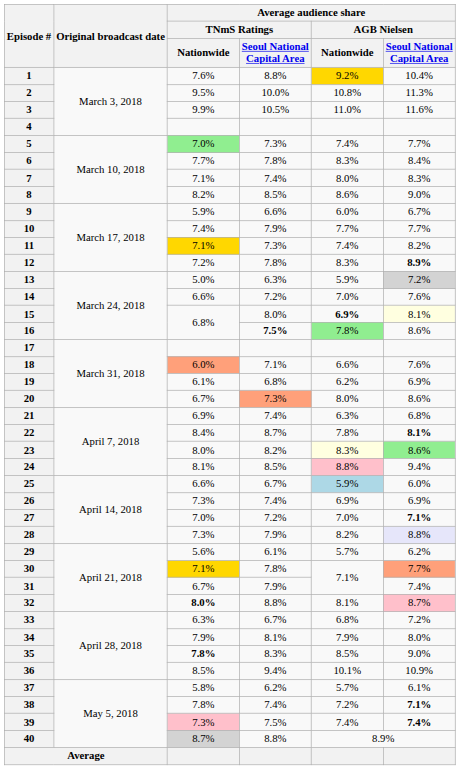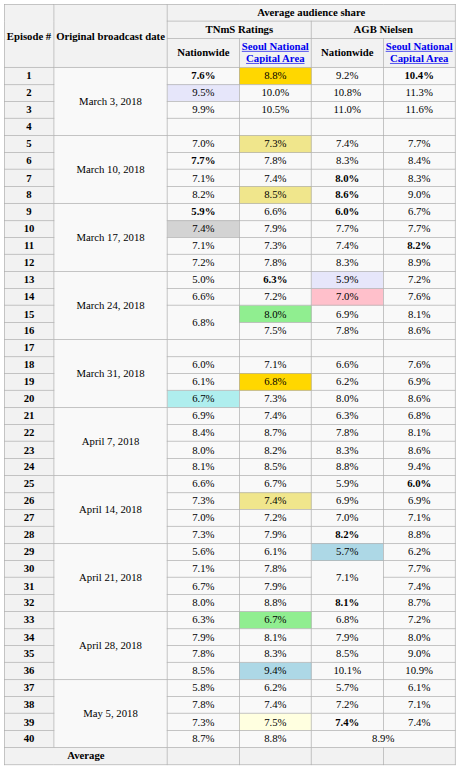(203, 76) normal -> (203, 76) bold
(275, 76) no background -> (275, 76) gold background
(347, 76) gold background -> (347, 76) no background
(419, 76) normal -> (419, 76) bold
(203, 93) no background -> (203, 93) lavender background
(203, 144) lightgreen background -> (203, 144) no background
(275, 144) no background -> (275, 144) khaki background
(203, 161) normal -> (203, 161) bold
(347, 178) normal -> (347, 178) bold
(275, 195) no background -> (275, 195) khaki background
(347, 195) normal -> (347, 195) bold
(203, 212) normal -> (203, 212) bold
(347, 212) normal -> (347, 212) bold
(203, 229) no background -> (203, 229) lightgrey background
(203, 246) gold background -> (203, 246) no background
(419, 246) normal -> (419, 246) bold
(419, 263) bold -> (419, 263) normal
(275, 280) normal -> (275, 280) bold
(347, 280) no background -> (347, 280) lavender background
(419, 280) lightgrey background -> (419, 280) no background
(347, 297) no background -> (347, 297) pink background
(275, 314) no background -> (275, 314) lightgreen background
(347, 314) bold -> (347, 314) normal
(419, 314) lightyellow background -> (419, 314) no background
(275, 331) bold -> (275, 331) normal
(347, 331) lightgreen background -> (347, 331) no background
(203, 365) lightsalmon background -> (203, 365) no background
(275, 382) no background -> (275, 382) gold background
(203, 399) no background -> (203, 399) paleturquoise background
(275, 399) lightsalmon background -> (275, 399) no background
(419, 433) bold -> (419, 433) normal
(347, 450) lightyellow background -> (347, 450) no background
(419, 450) lightgreen background -> (419, 450) no background
(347, 467) pink background -> (347, 467) no background
(347, 484) lightblue background -> (347, 484) no background
(419, 484) normal -> (419, 484) bold
(275, 501) no background -> (275, 501) khaki background
(419, 518) bold -> (419, 518) normal
(347, 535) normal -> (347, 535) bold
(419, 535) lavender background -> (419, 535) no background
(347, 552) no background -> (347, 552) lightblue background
(203, 569) gold background -> (203, 569) no background
(419, 569) lightsalmon background -> (419, 569) no background
(203, 603) bold -> (203, 603) normal
(347, 603) normal -> (347, 603) bold
(419, 603) pink background -> (419, 603) no background
(275, 620) no background -> (275, 620) lightgreen background
(203, 654) bold -> (203, 654) normal
(275, 671) no background -> (275, 671) lightblue background
(419, 705) bold -> (419, 705) normal
(203, 722) pink background -> (203, 722) no background
(275, 722) no background -> (275, 722) lightyellow background
(347, 722) normal -> (347, 722) bold
(419, 722) bold -> (419, 722) normal
(203, 739) lightgrey background -> (203, 739) no background
